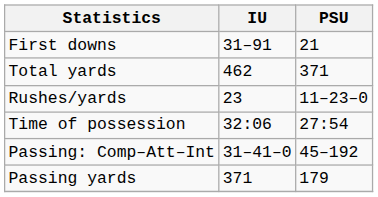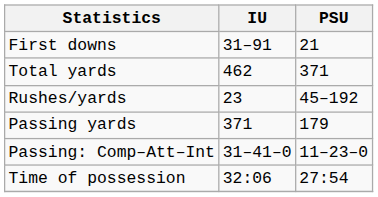(334, 98) 11–23–0 -> (329, 98) 45–192
rows swapped: (72, 179) <-> (97, 125)
(329, 152) 45–192 -> (334, 152) 11–23–0
